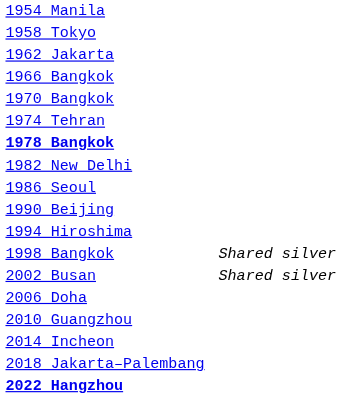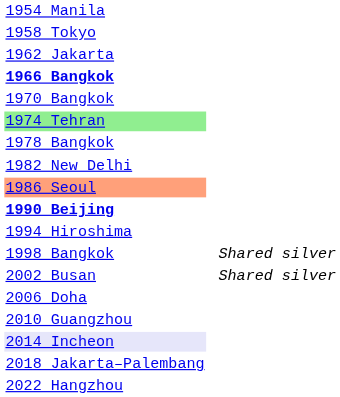(60, 77) normal -> (60, 77) bold
(55, 121) no background -> (55, 121) lightgreen background
(60, 143) bold -> (60, 143) normal
(51, 187) no background -> (51, 187) lightsalmon background
(60, 210) normal -> (60, 210) bold
(60, 342) no background -> (60, 342) lavender background
(64, 386) bold -> (64, 386) normal
